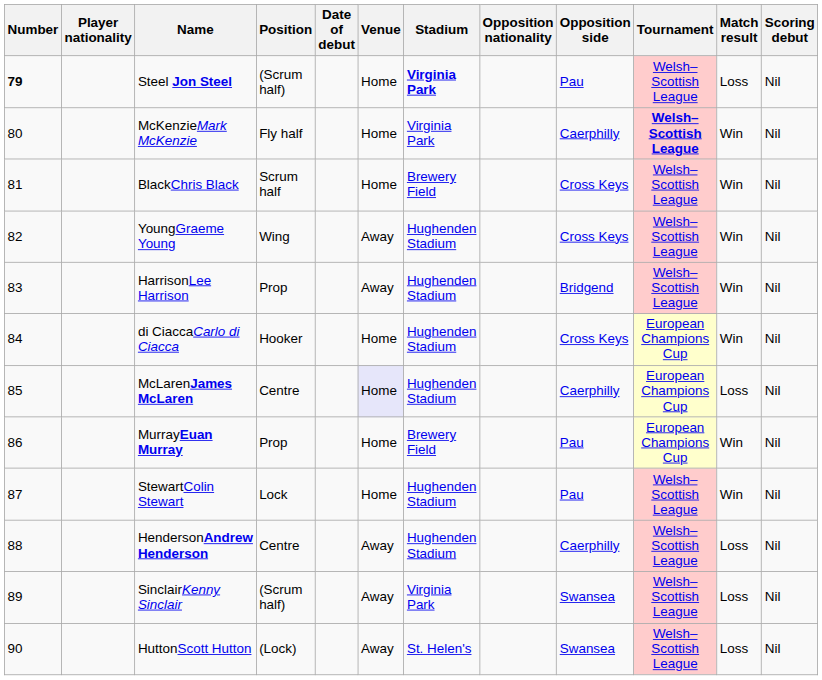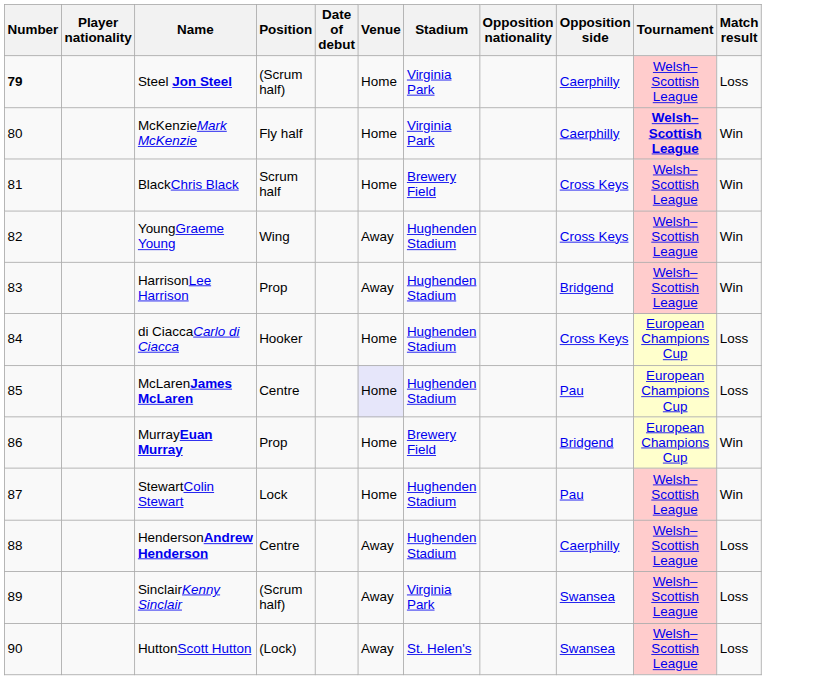- column: (790, 30)
(431, 81) bold -> (429, 81) normal
(572, 81) Pau -> (590, 81) Caerphilly
(731, 339) Win -> (734, 339) Loss
(590, 391) Caerphilly -> (572, 391) Pau
(572, 442) Pau -> (587, 442) Bridgend
